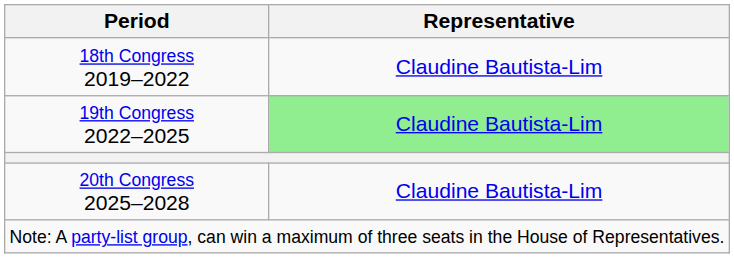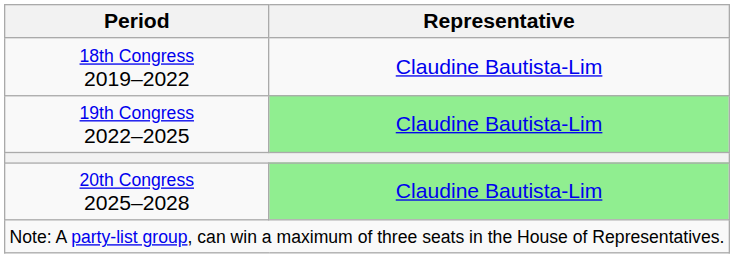(499, 190) no background -> (499, 190) lightgreen background
